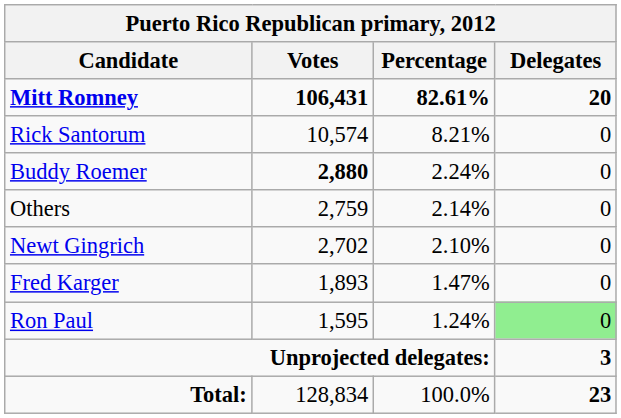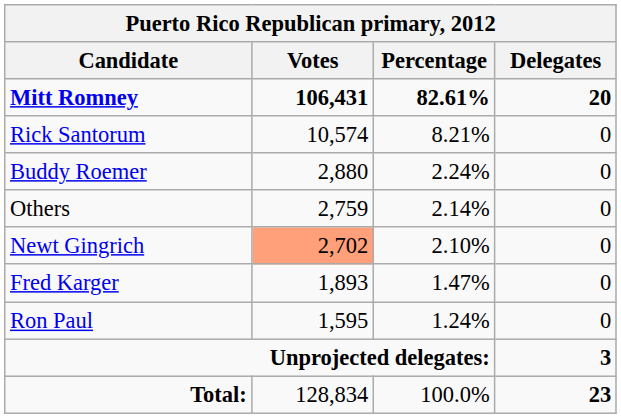(343, 171) bold -> (343, 171) normal
(343, 245) no background -> (343, 245) lightsalmon background
(606, 319) lightgreen background -> (606, 319) no background
